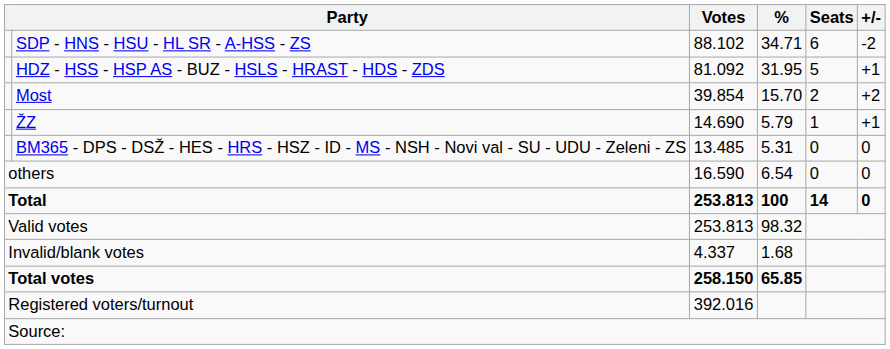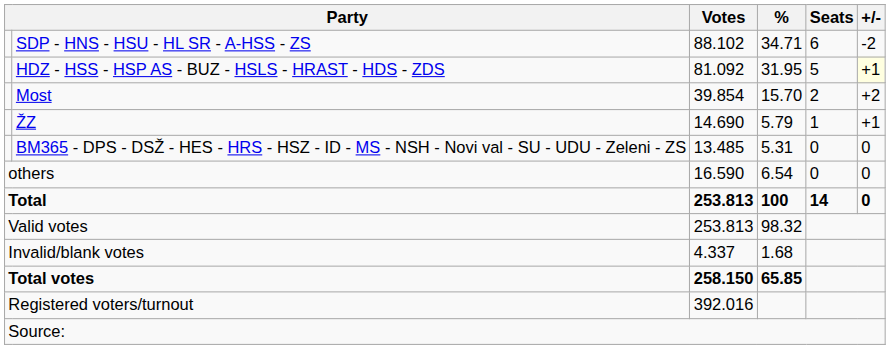(871, 69) no background -> (871, 69) lightyellow background
